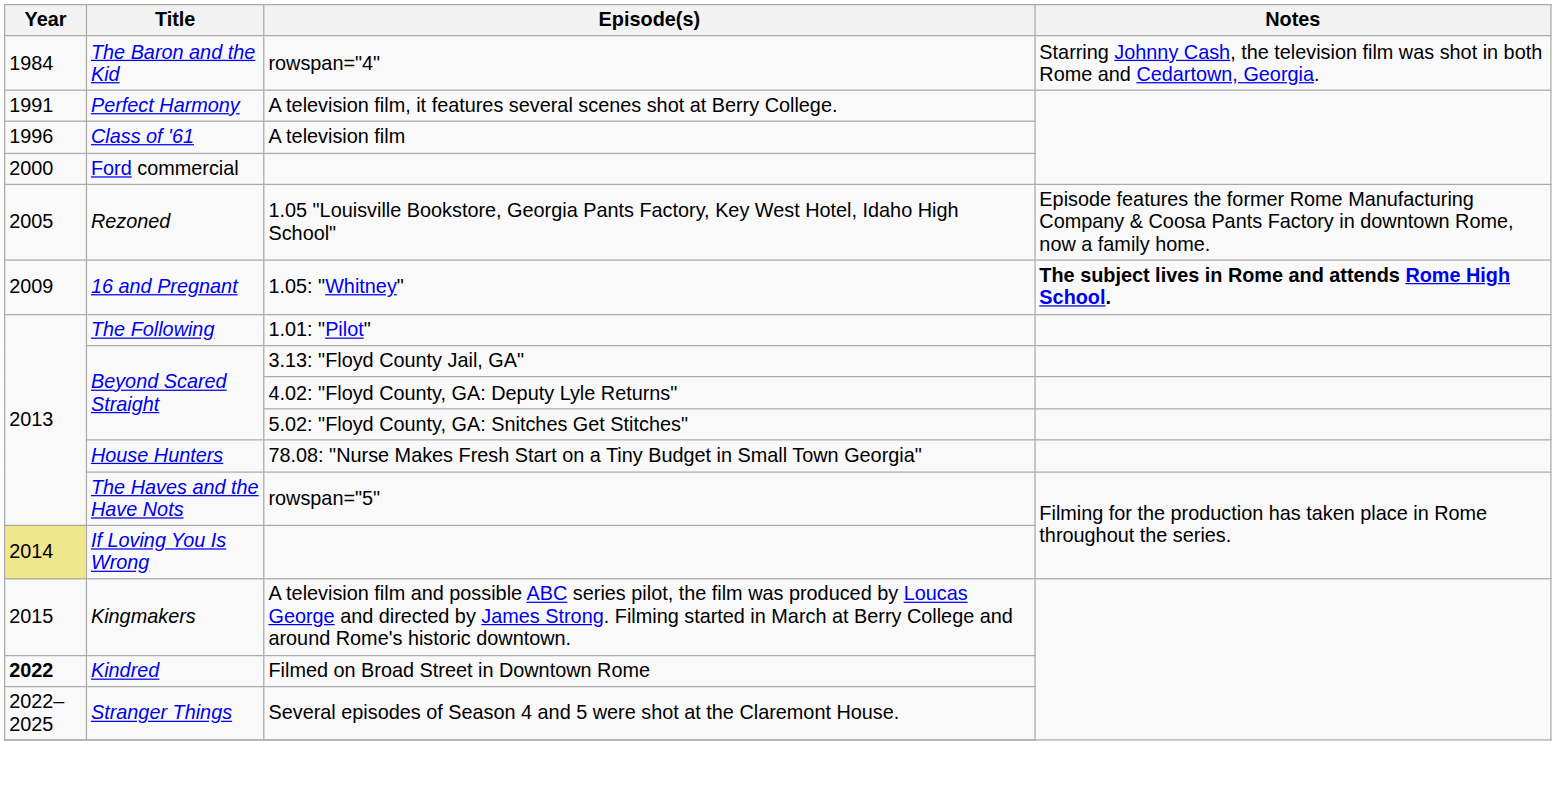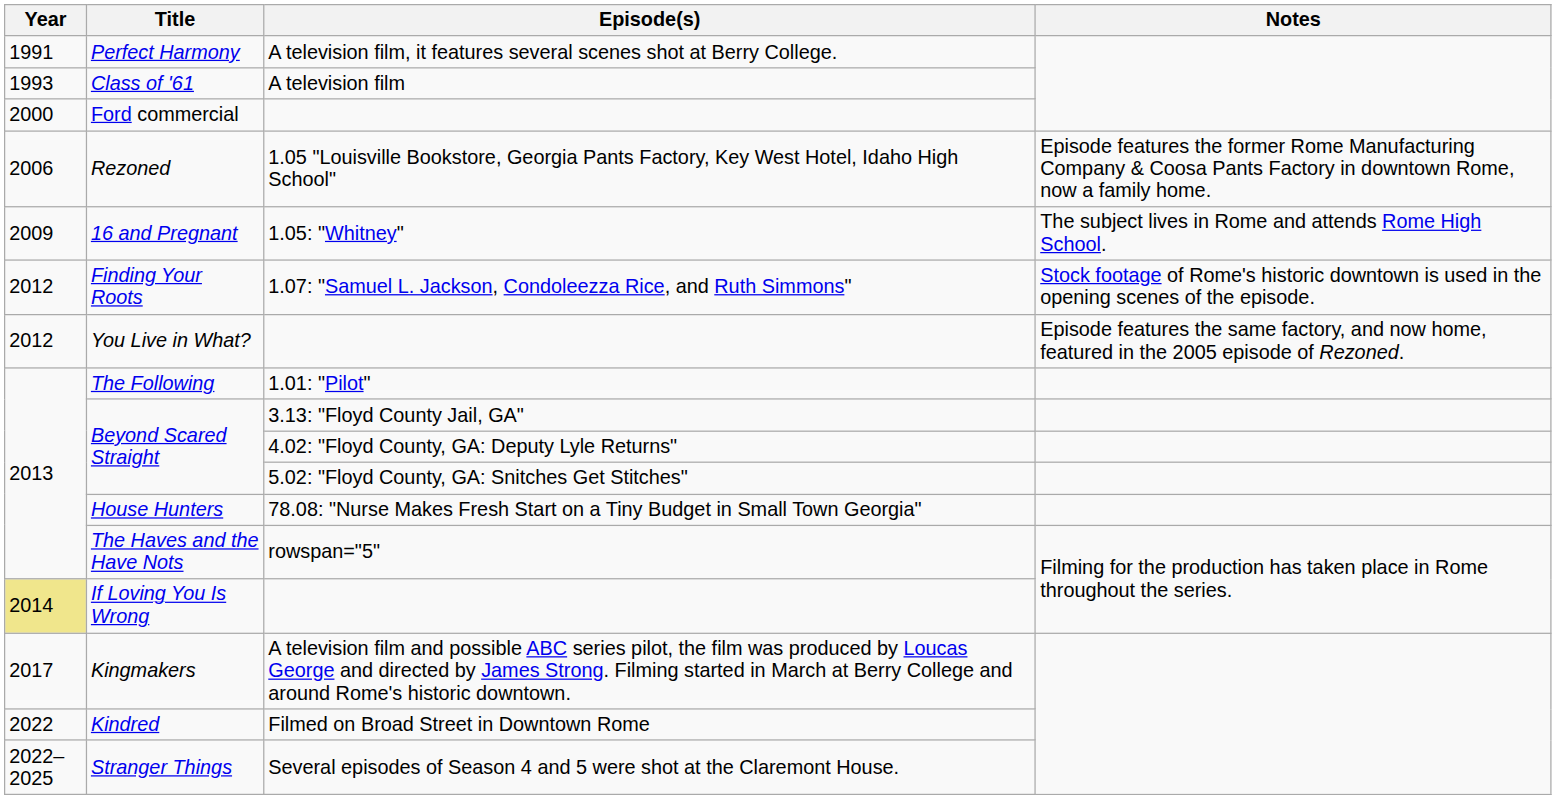- row: (173, 62)
(31, 136) 1996 -> (31, 83) 1993
(31, 222) 2005 -> (31, 168) 2006
(1275, 287) bold -> (1261, 233) normal
+ row: (146, 287)
+ row: (171, 340)
(31, 616) 2015 -> (31, 670) 2017
(31, 670) bold -> (31, 724) normal
